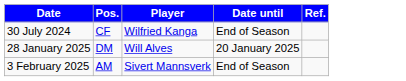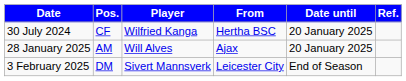+ column: (250, 13)
(253, 31) End of Season -> (331, 31) 20 January 2025
(104, 48) DM -> (104, 48) AM
(104, 66) AM -> (104, 66) DM
